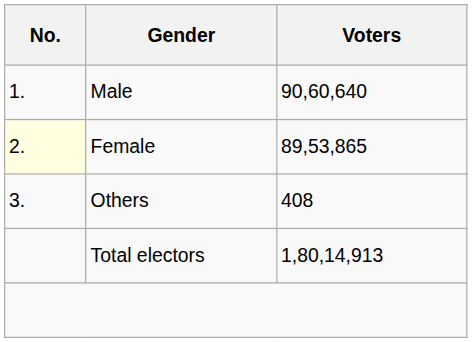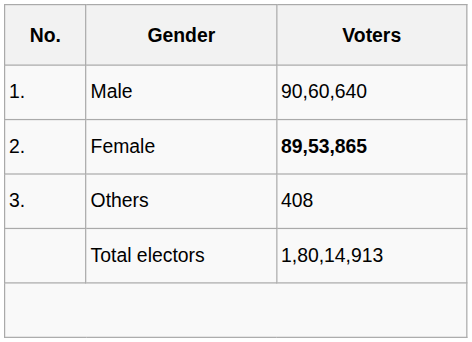(17, 146) lightyellow background -> (17, 146) no background
(324, 146) normal -> (324, 146) bold
